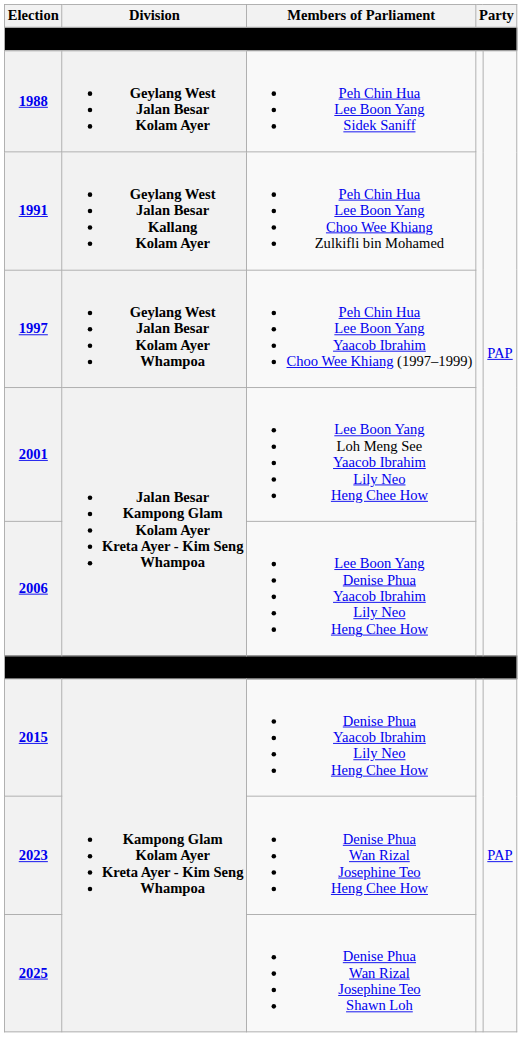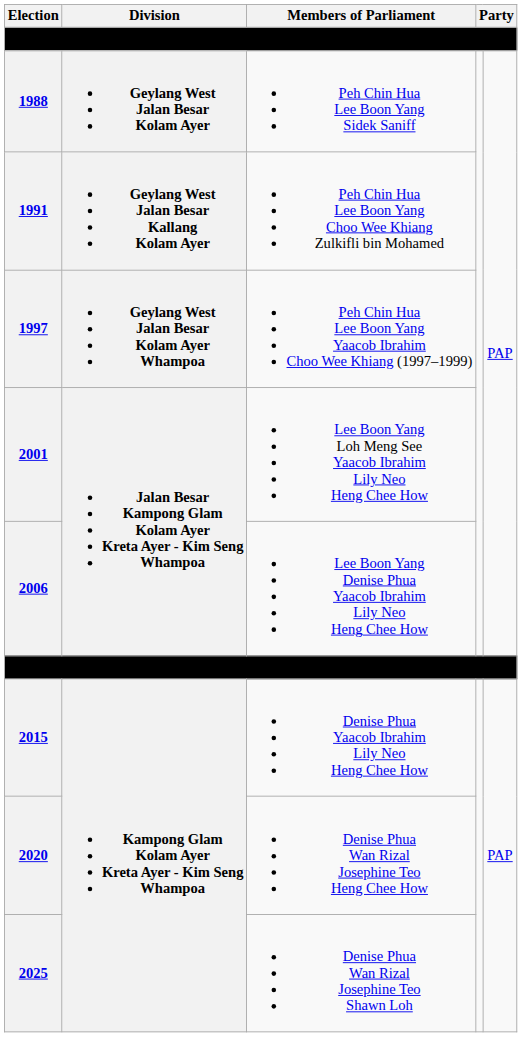(33, 855) 2023 -> (33, 855) 2020
